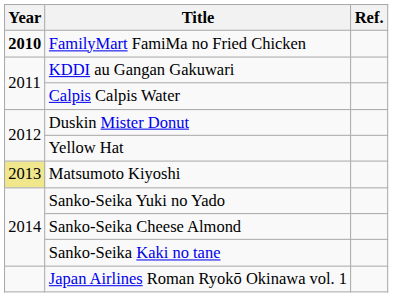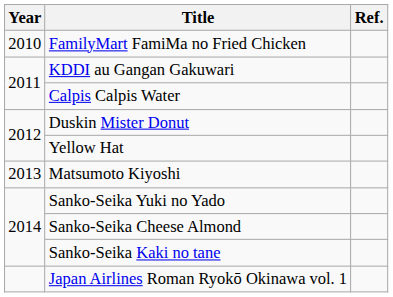(25, 43) bold -> (25, 43) normal
(25, 174) khaki background -> (25, 174) no background
